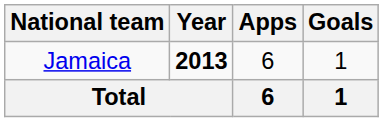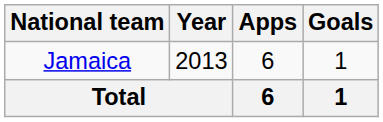(201, 60) bold -> (201, 60) normal
